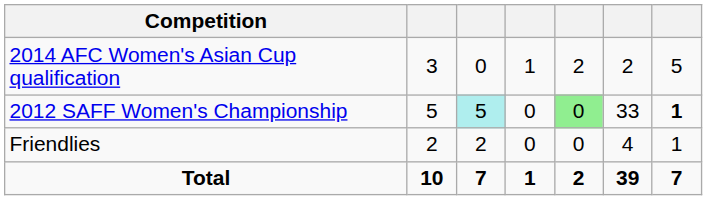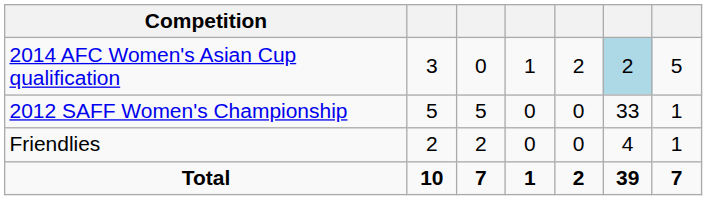(628, 66) no background -> (628, 66) lightblue background
(481, 111) paleturquoise background -> (481, 111) no background
(579, 111) lightgreen background -> (579, 111) no background
(677, 111) bold -> (677, 111) normal
